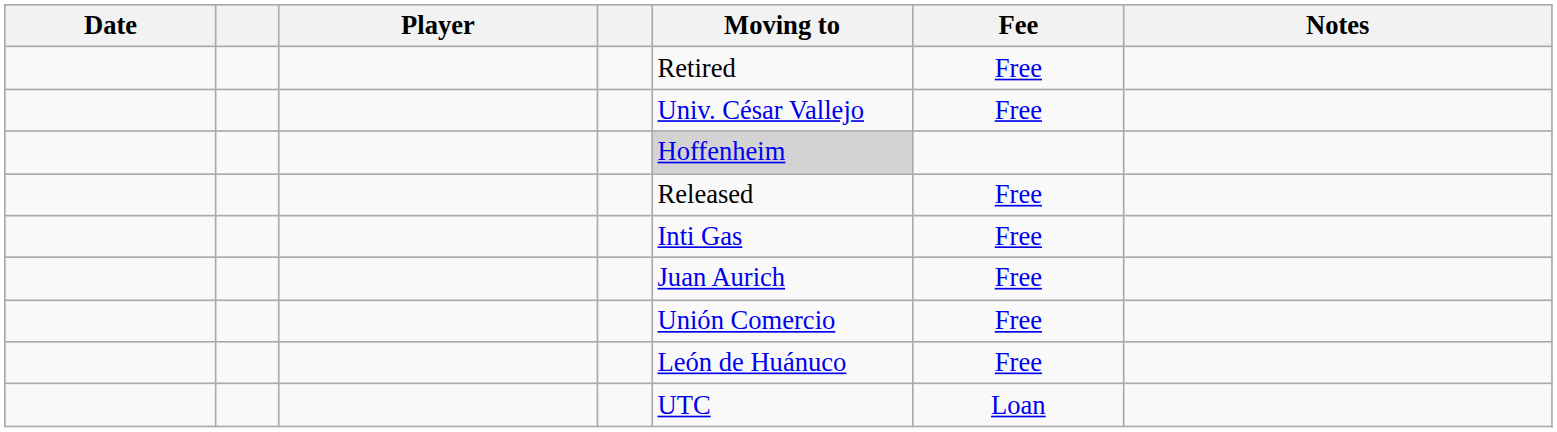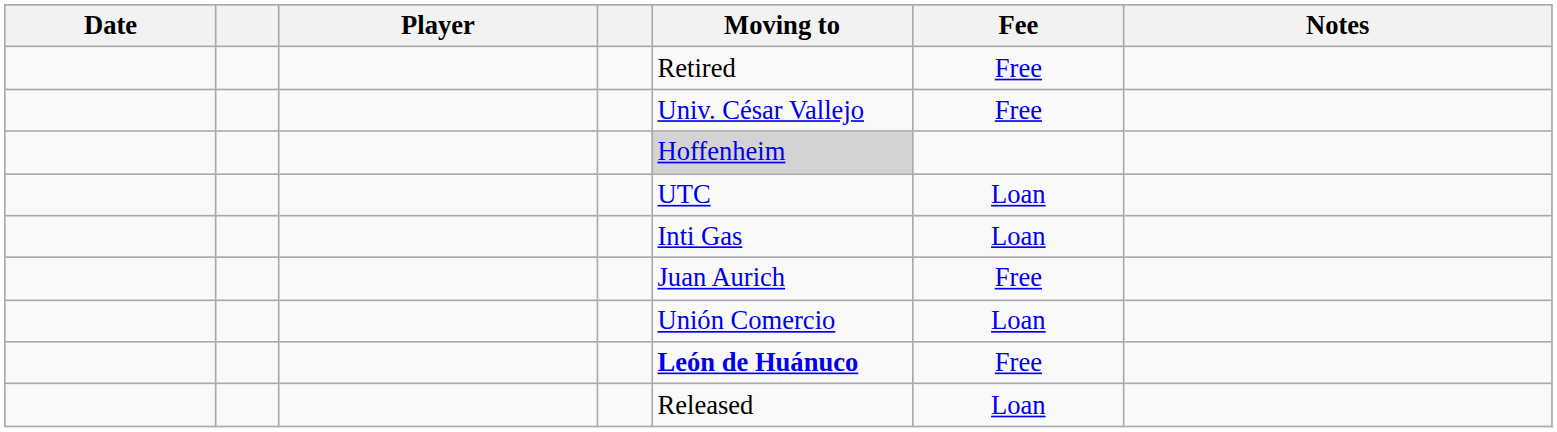(705, 194) Released -> (684, 194) UTC
(1018, 194) Free -> (1018, 194) Loan
(1018, 236) Free -> (1018, 236) Loan
(1018, 320) Free -> (1018, 320) Loan
(752, 362) normal -> (758, 362) bold
(684, 404) UTC -> (705, 404) Released
